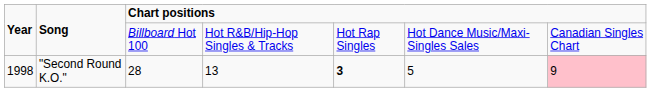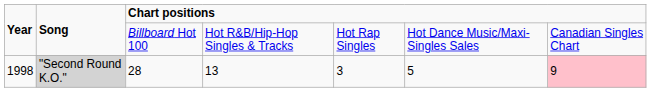(80, 71) no background -> (80, 71) lightgrey background
(340, 71) bold -> (340, 71) normal
